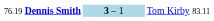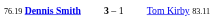(114, 10) lightblue background -> (114, 10) no background
